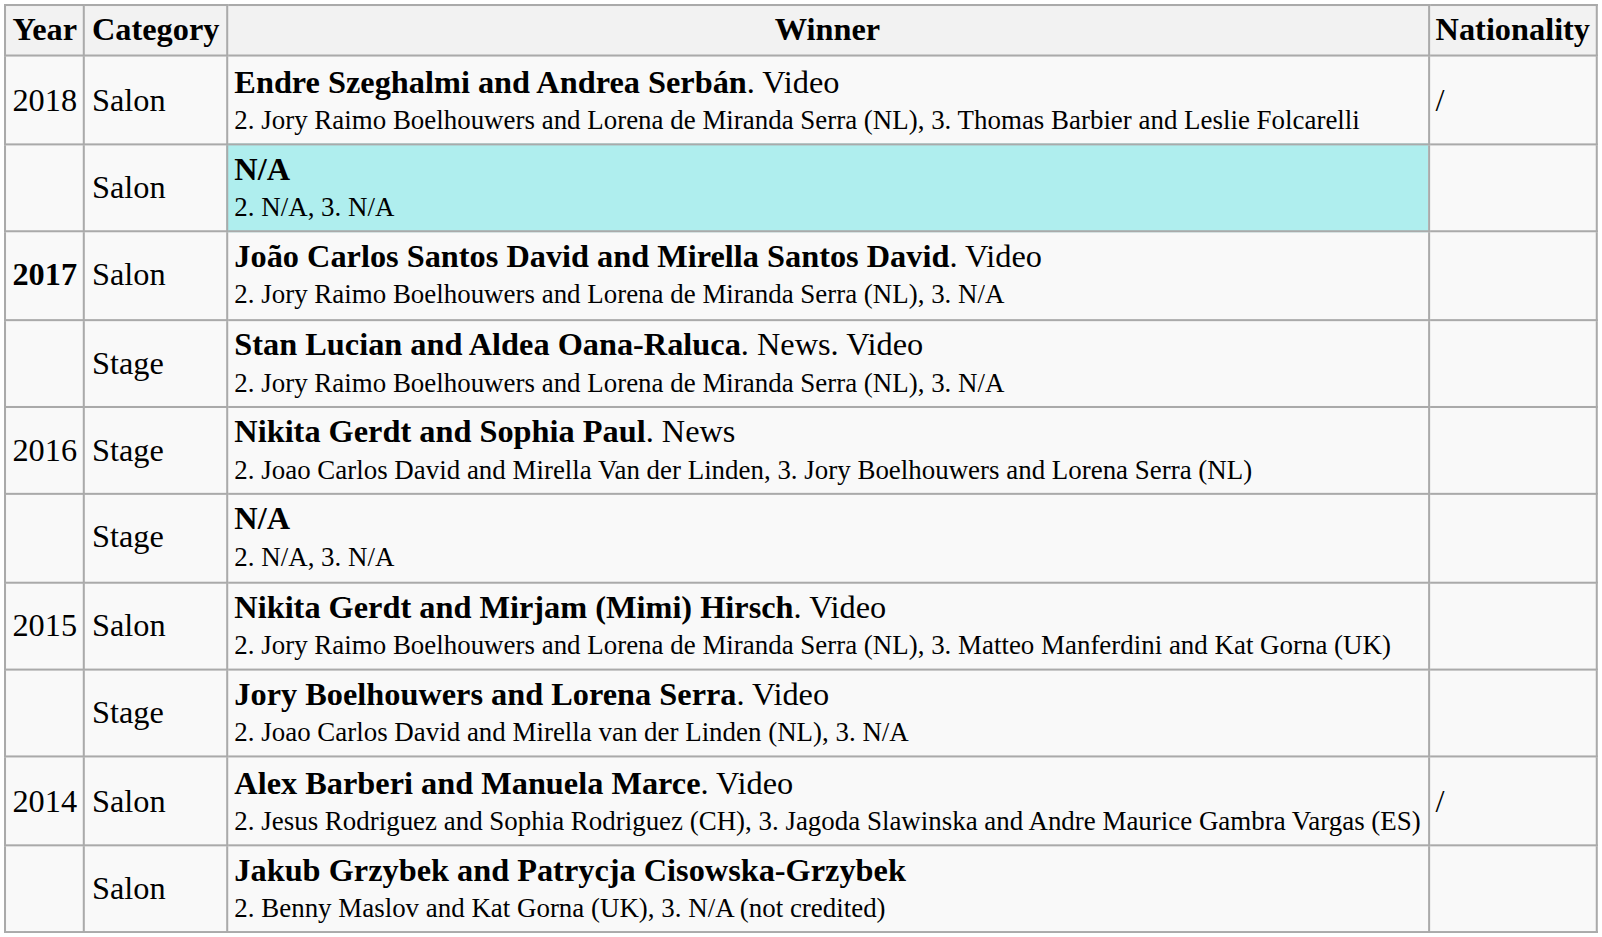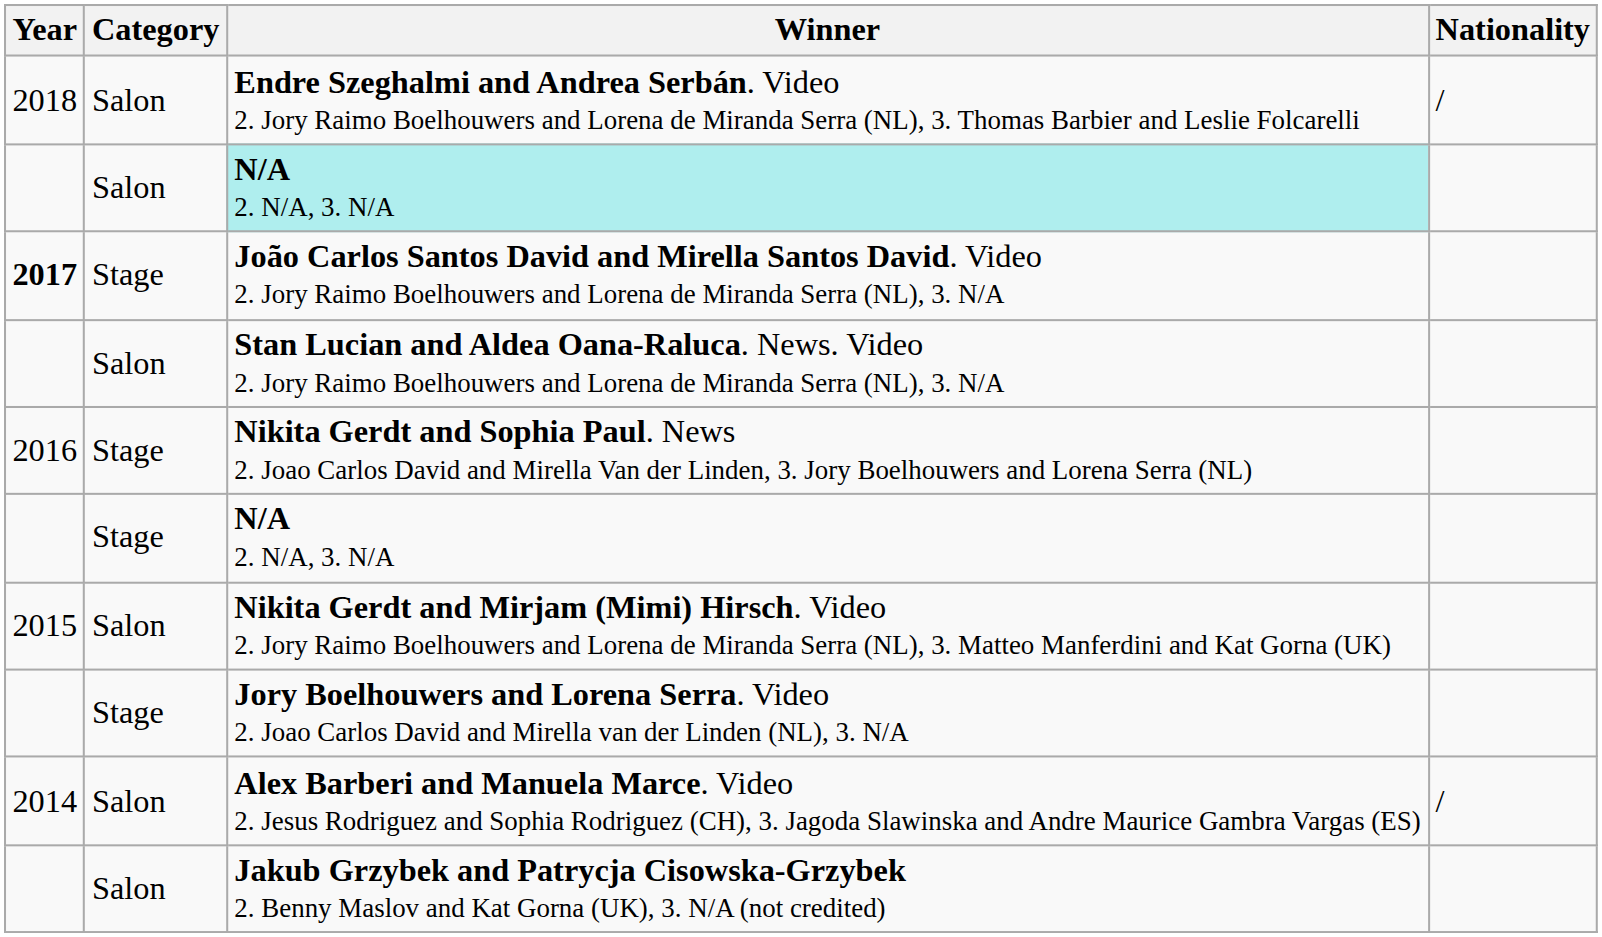(129, 274) Salon -> (128, 274) Stage
(128, 362) Stage -> (129, 362) Salon
